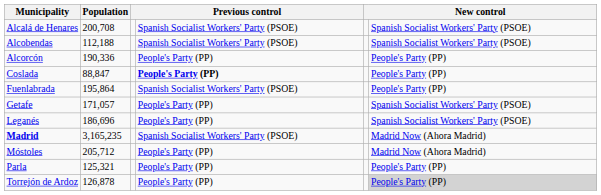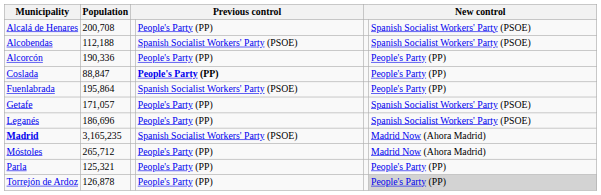(218, 27) Spanish Socialist Workers' Party (PSOE) -> (175, 27) People's Party (PP)
(98, 151) 205,712 -> (98, 151) 265,712
